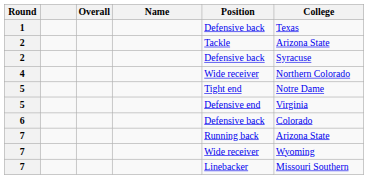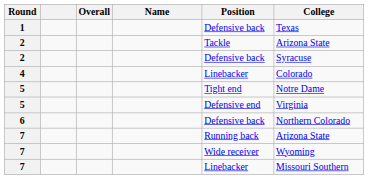(232, 74) Wide receiver -> (226, 74) Linebacker
(313, 74) Northern Colorado -> (294, 74) Colorado
(294, 120) Colorado -> (313, 120) Northern Colorado
